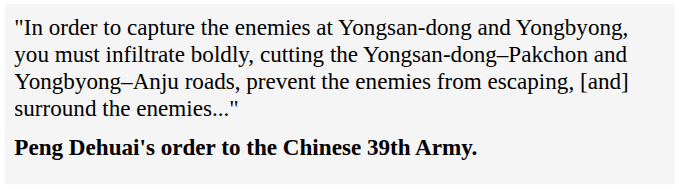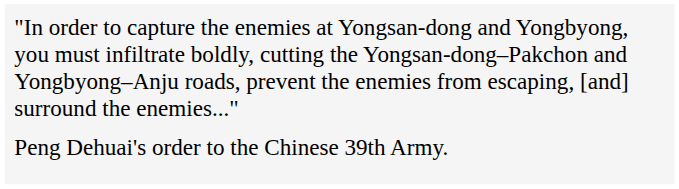(246, 148) bold -> (231, 148) normal
